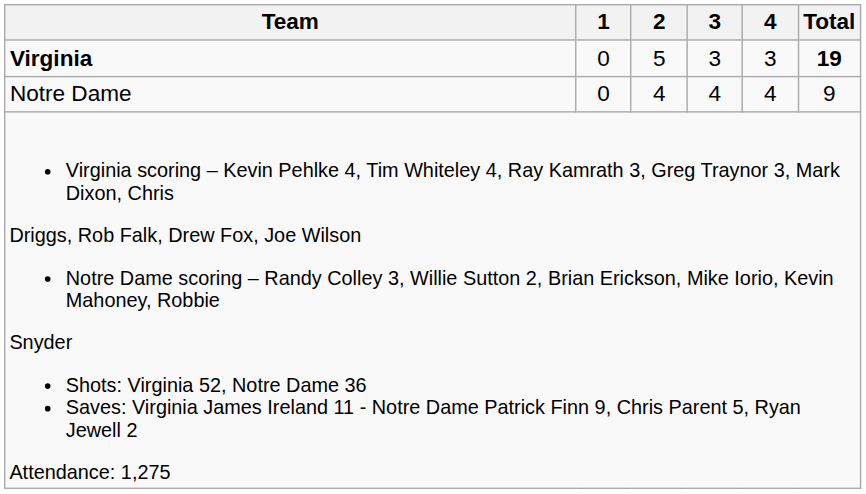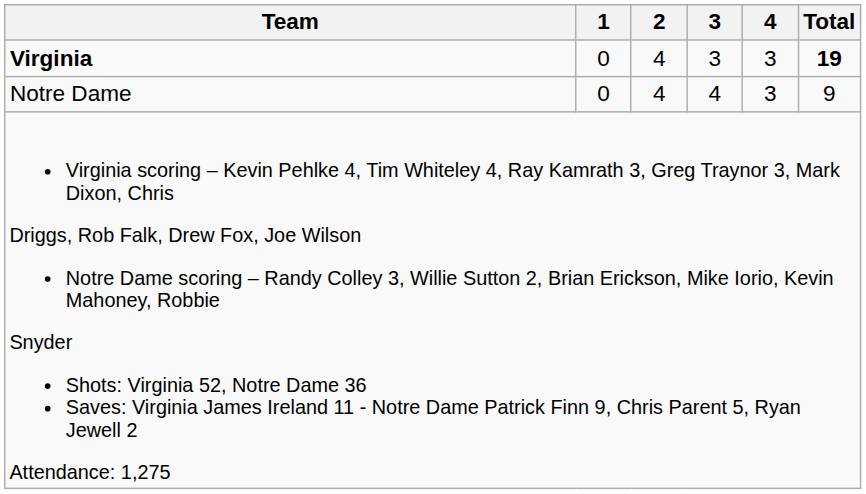(659, 58) 5 -> (659, 58) 4
(770, 93) 4 -> (770, 93) 3
